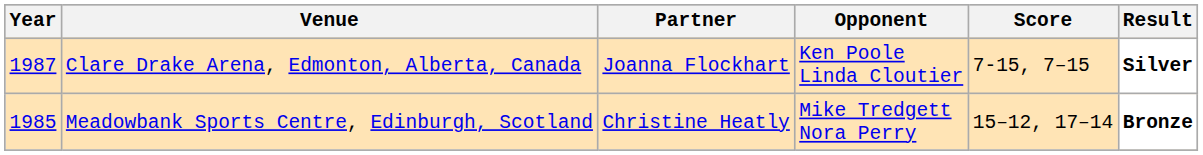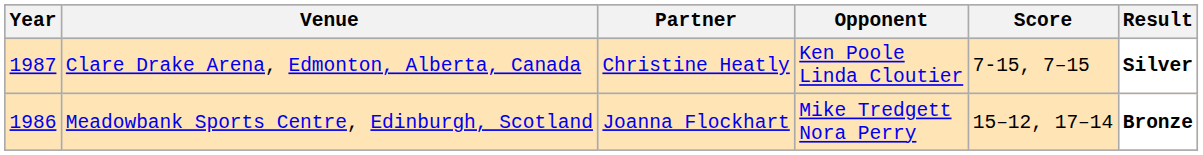(696, 65) Joanna Flockhart -> (696, 65) Christine Heatly
(33, 122) 1985 -> (33, 122) 1986
(696, 122) Christine Heatly -> (696, 122) Joanna Flockhart
